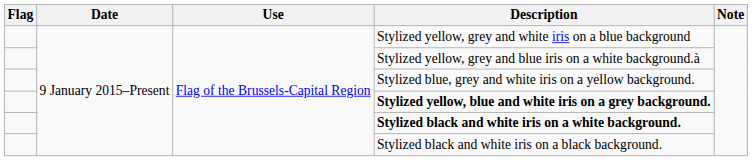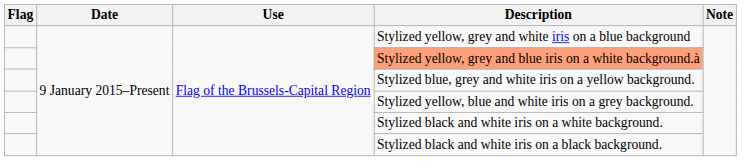(538, 58) no background -> (538, 58) lightsalmon background
(544, 101) bold -> (535, 101) normal
(529, 123) bold -> (520, 123) normal
